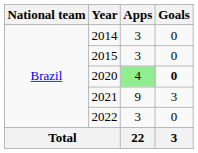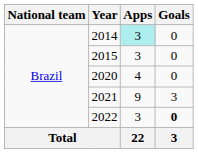(138, 35) no background -> (138, 35) paleturquoise background
(138, 76) lightgreen background -> (138, 76) no background
(174, 76) bold -> (174, 76) normal
(174, 117) normal -> (174, 117) bold
